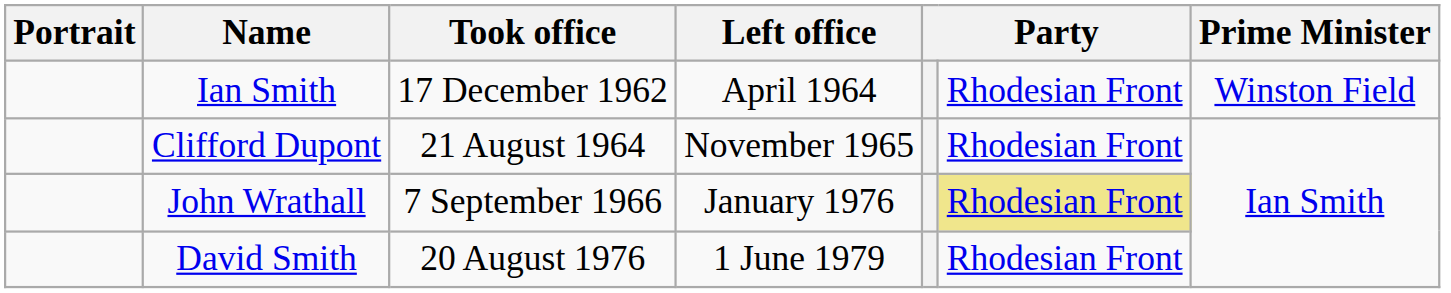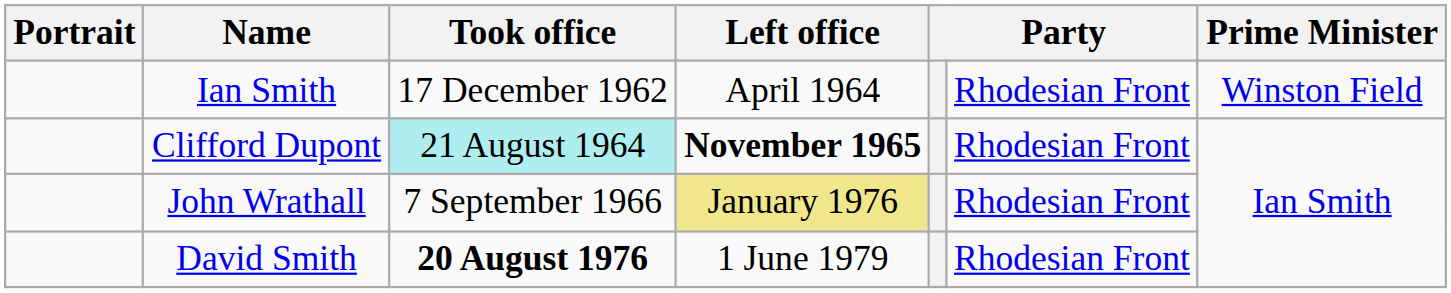(533, 145) no background -> (533, 145) paleturquoise background
(799, 145) normal -> (803, 145) bold
(799, 201) no background -> (803, 201) khaki background
(1065, 201) khaki background -> (1072, 201) no background
(533, 257) normal -> (533, 257) bold
